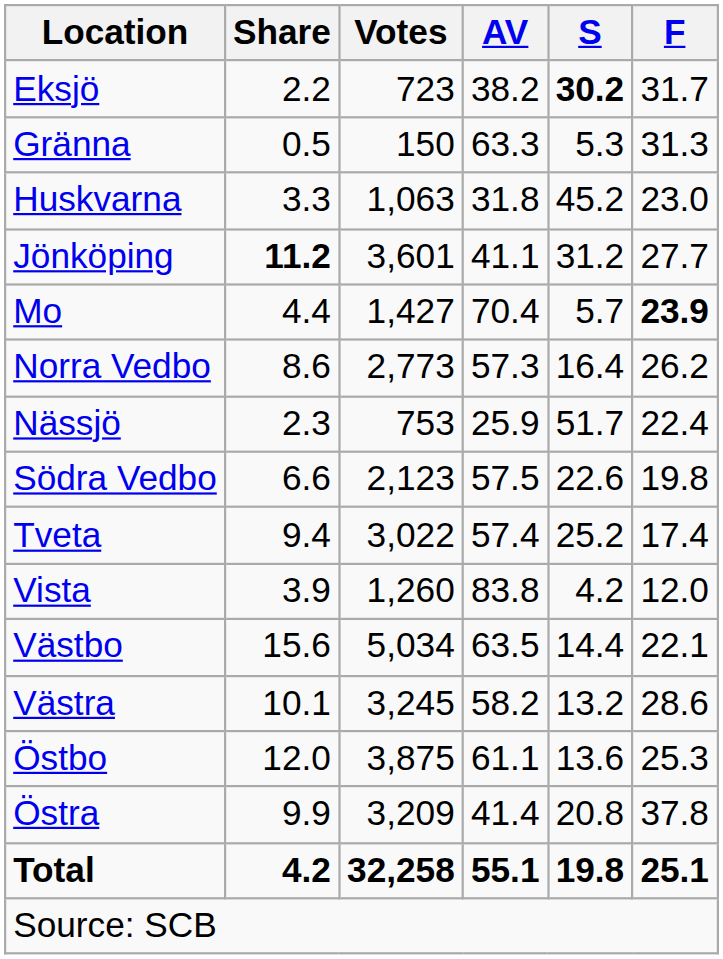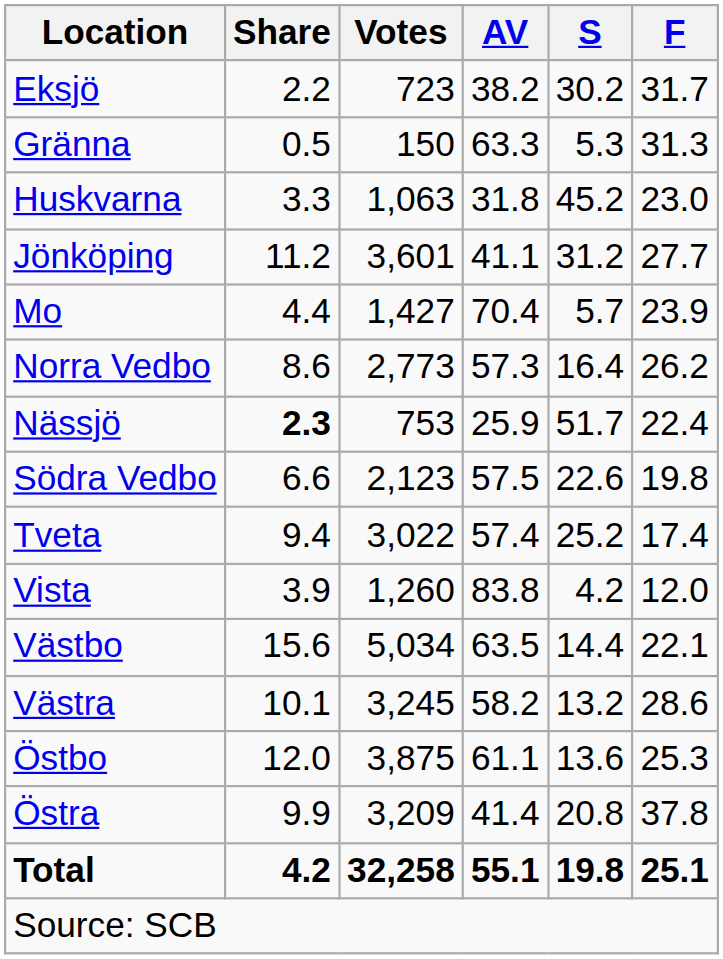(590, 88) bold -> (590, 88) normal
(298, 255) bold -> (298, 255) normal
(675, 311) bold -> (675, 311) normal
(306, 423) normal -> (306, 423) bold
